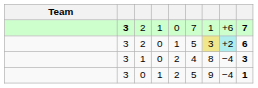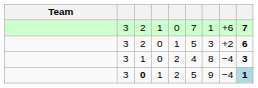(126, 28) bold -> (126, 28) normal
(211, 43) khaki background -> (211, 43) no background
(228, 43) paleturquoise background -> (228, 43) no background
(143, 75) normal -> (143, 75) bold
(245, 75) no background -> (245, 75) lightblue background
